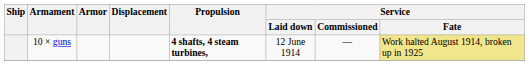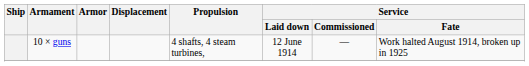(205, 47) bold -> (203, 47) normal
(447, 47) khaki background -> (450, 47) no background
